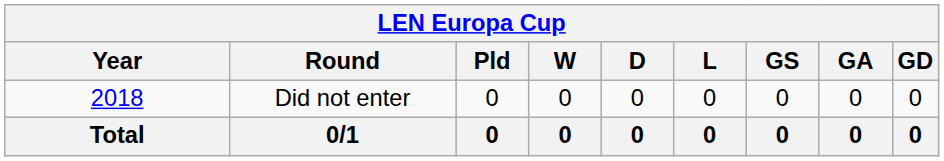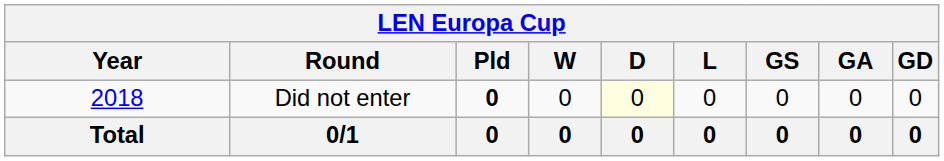(492, 98) normal -> (492, 98) bold
(637, 98) no background -> (637, 98) lightyellow background
